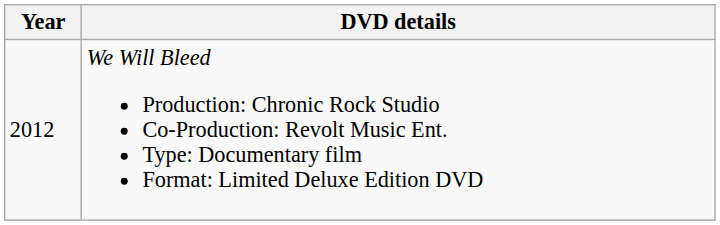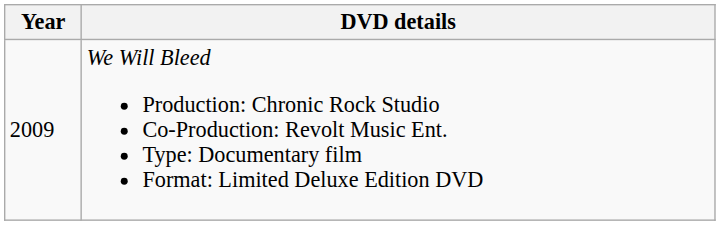(32, 129) 2012 -> (32, 129) 2009
